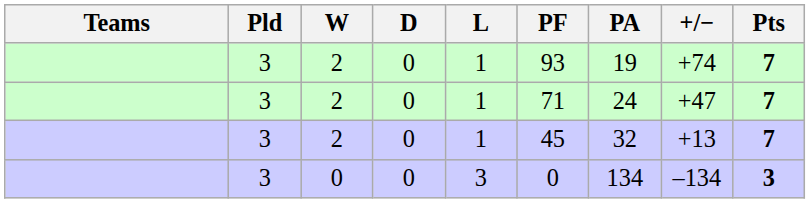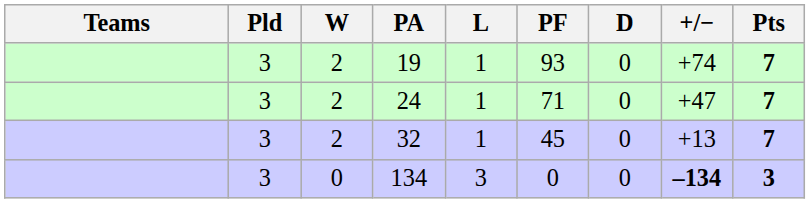columns swapped: (409, 23) <-> (625, 23)
(697, 178) normal -> (697, 178) bold
